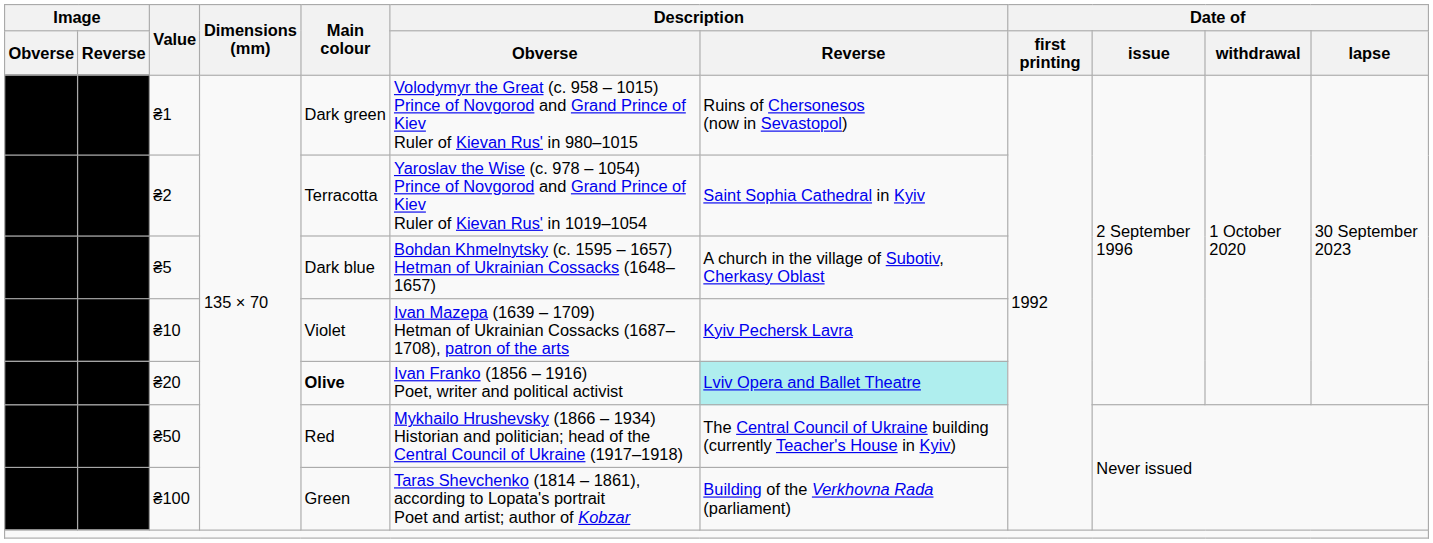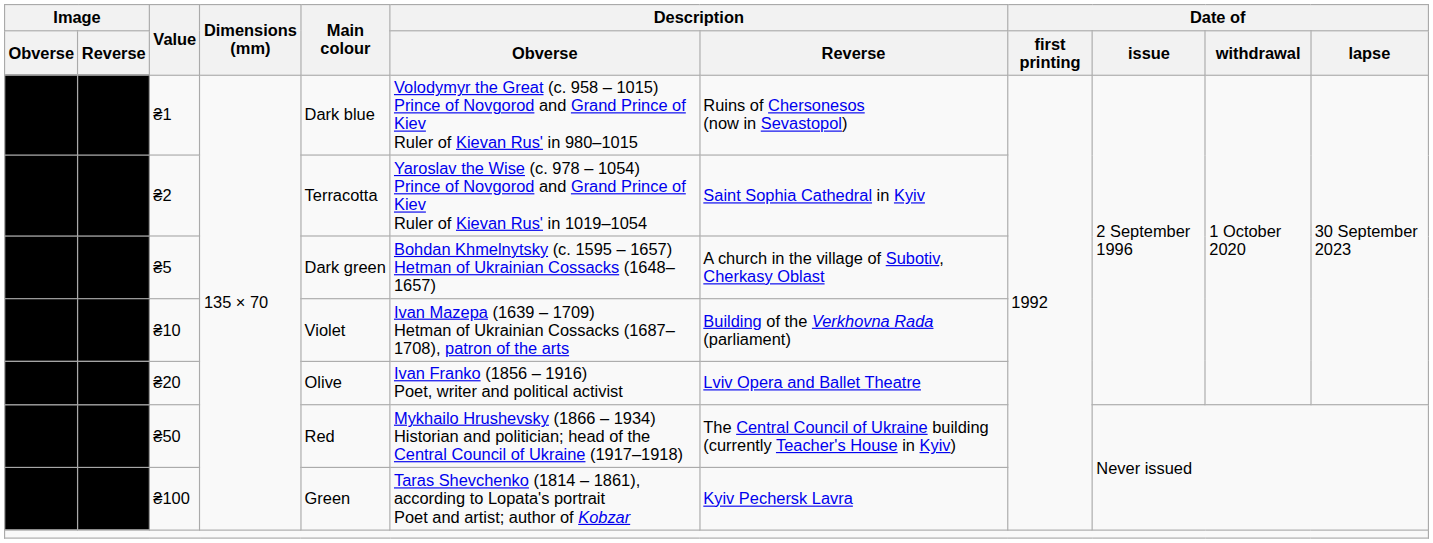(345, 115) Dark green -> (340, 115) Dark blue
(340, 268) Dark blue -> (345, 268) Dark green
(778, 330) Kyiv Pechersk Lavra -> (818, 330) Building of the Verkhovna Rada (parliament)
(325, 383) bold -> (323, 383) normal
(812, 383) paleturquoise background -> (812, 383) no background
(818, 499) Building of the Verkhovna Rada (parliament) -> (778, 499) Kyiv Pechersk Lavra
